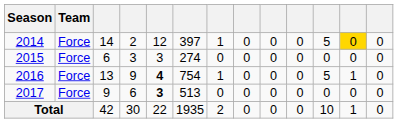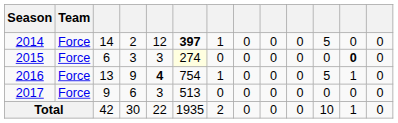(190, 41) normal -> (190, 41) bold
(353, 41) gold background -> (353, 41) no background
(190, 58) no background -> (190, 58) lightyellow background
(353, 58) normal -> (353, 58) bold
(160, 93) bold -> (160, 93) normal
